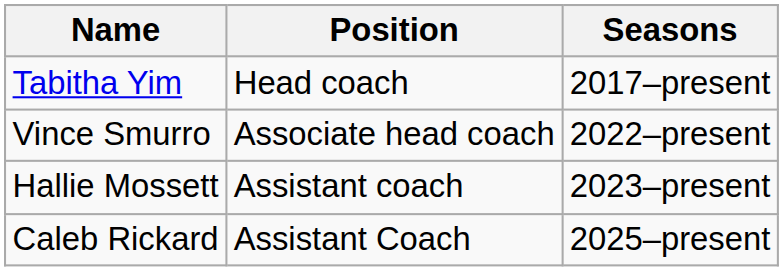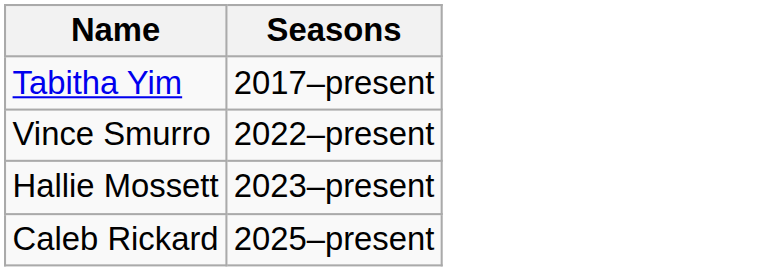- column: (394, 30)
